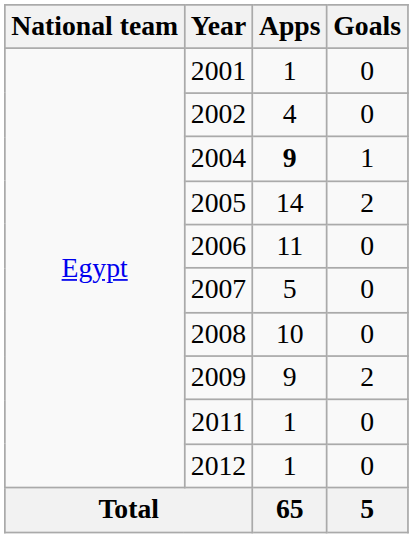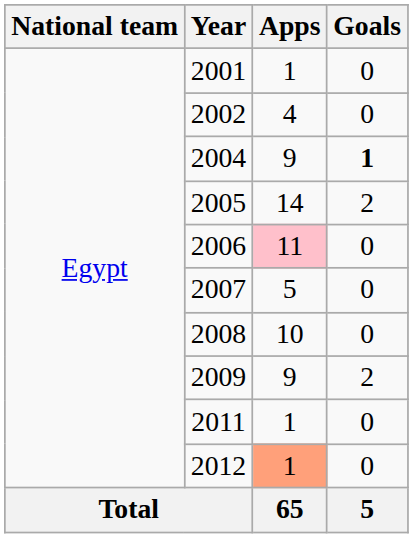(290, 158) bold -> (290, 158) normal
(367, 158) normal -> (367, 158) bold
(290, 245) no background -> (290, 245) pink background
(290, 465) no background -> (290, 465) lightsalmon background
